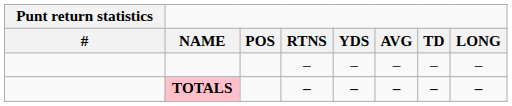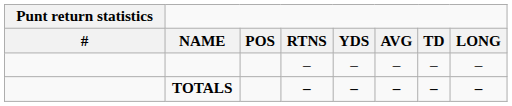(202, 88) pink background -> (202, 88) no background
